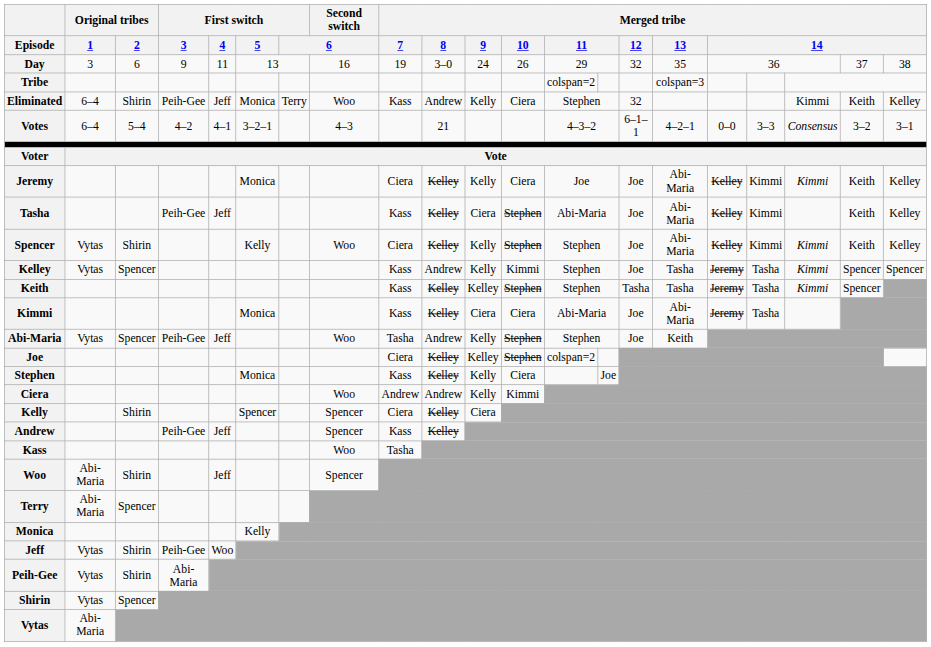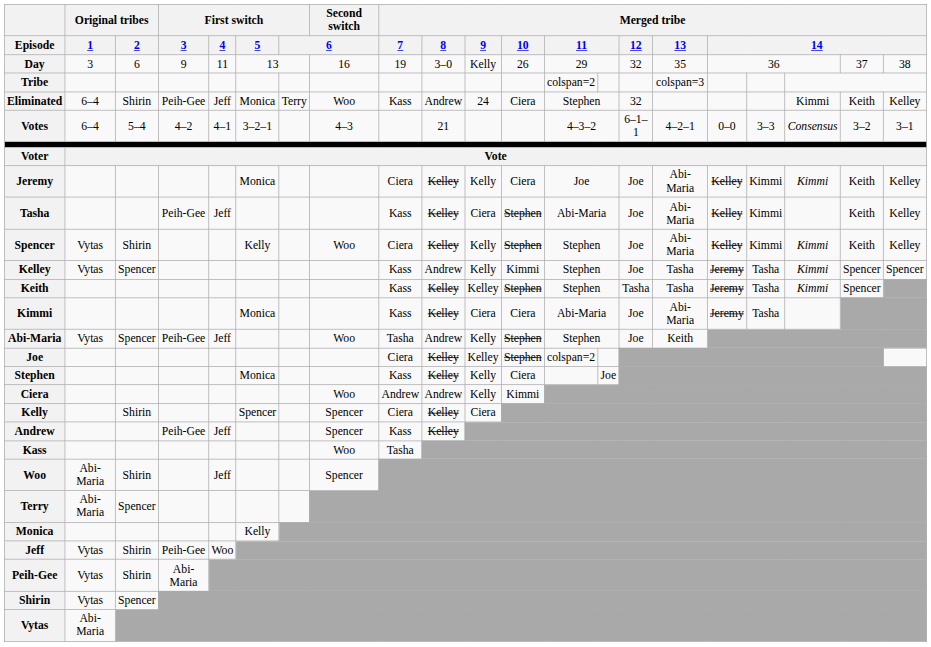(483, 63) 24 -> (483, 63) Kelly
(483, 100) Kelly -> (483, 100) 24
